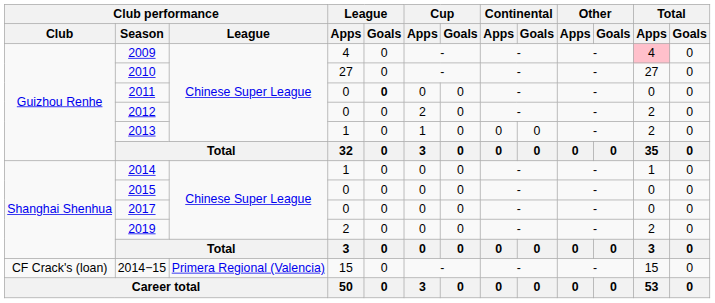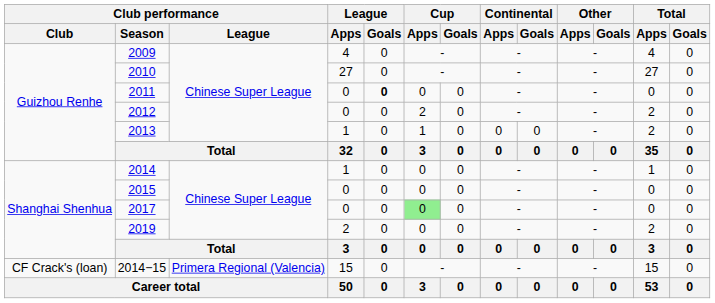(652, 53) pink background -> (652, 53) no background
(422, 209) no background -> (422, 209) lightgreen background
